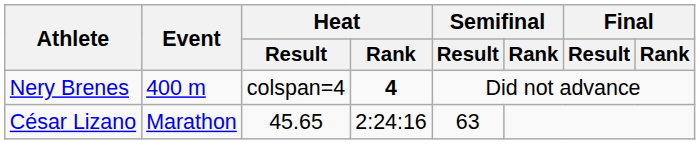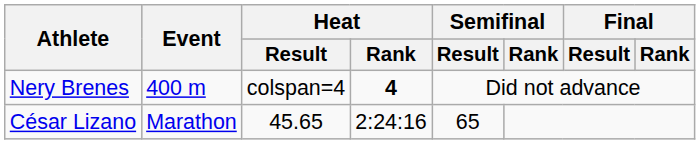(468, 122) 63 -> (468, 122) 65
